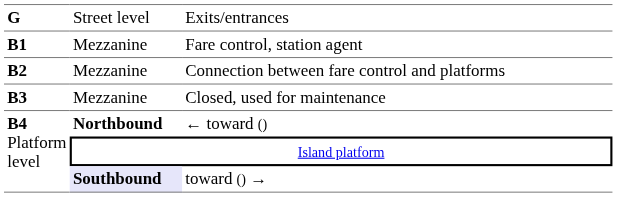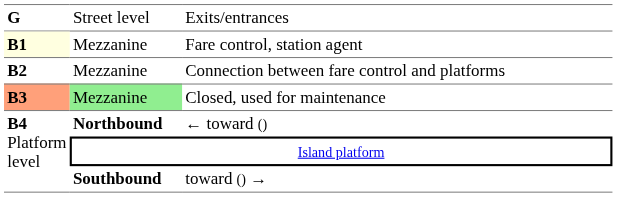(17, 44) no background -> (17, 44) lightyellow background
(17, 97) no background -> (17, 97) lightsalmon background
(110, 97) no background -> (110, 97) lightgreen background
(117, 178) lavender background -> (117, 178) no background
